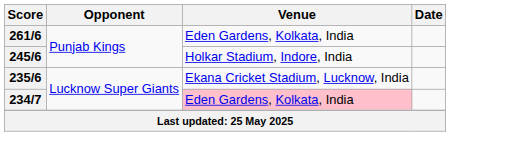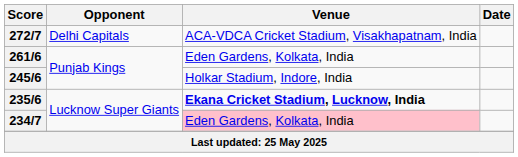+ row: (25, 36)
(297, 78) normal -> (305, 99) bold
